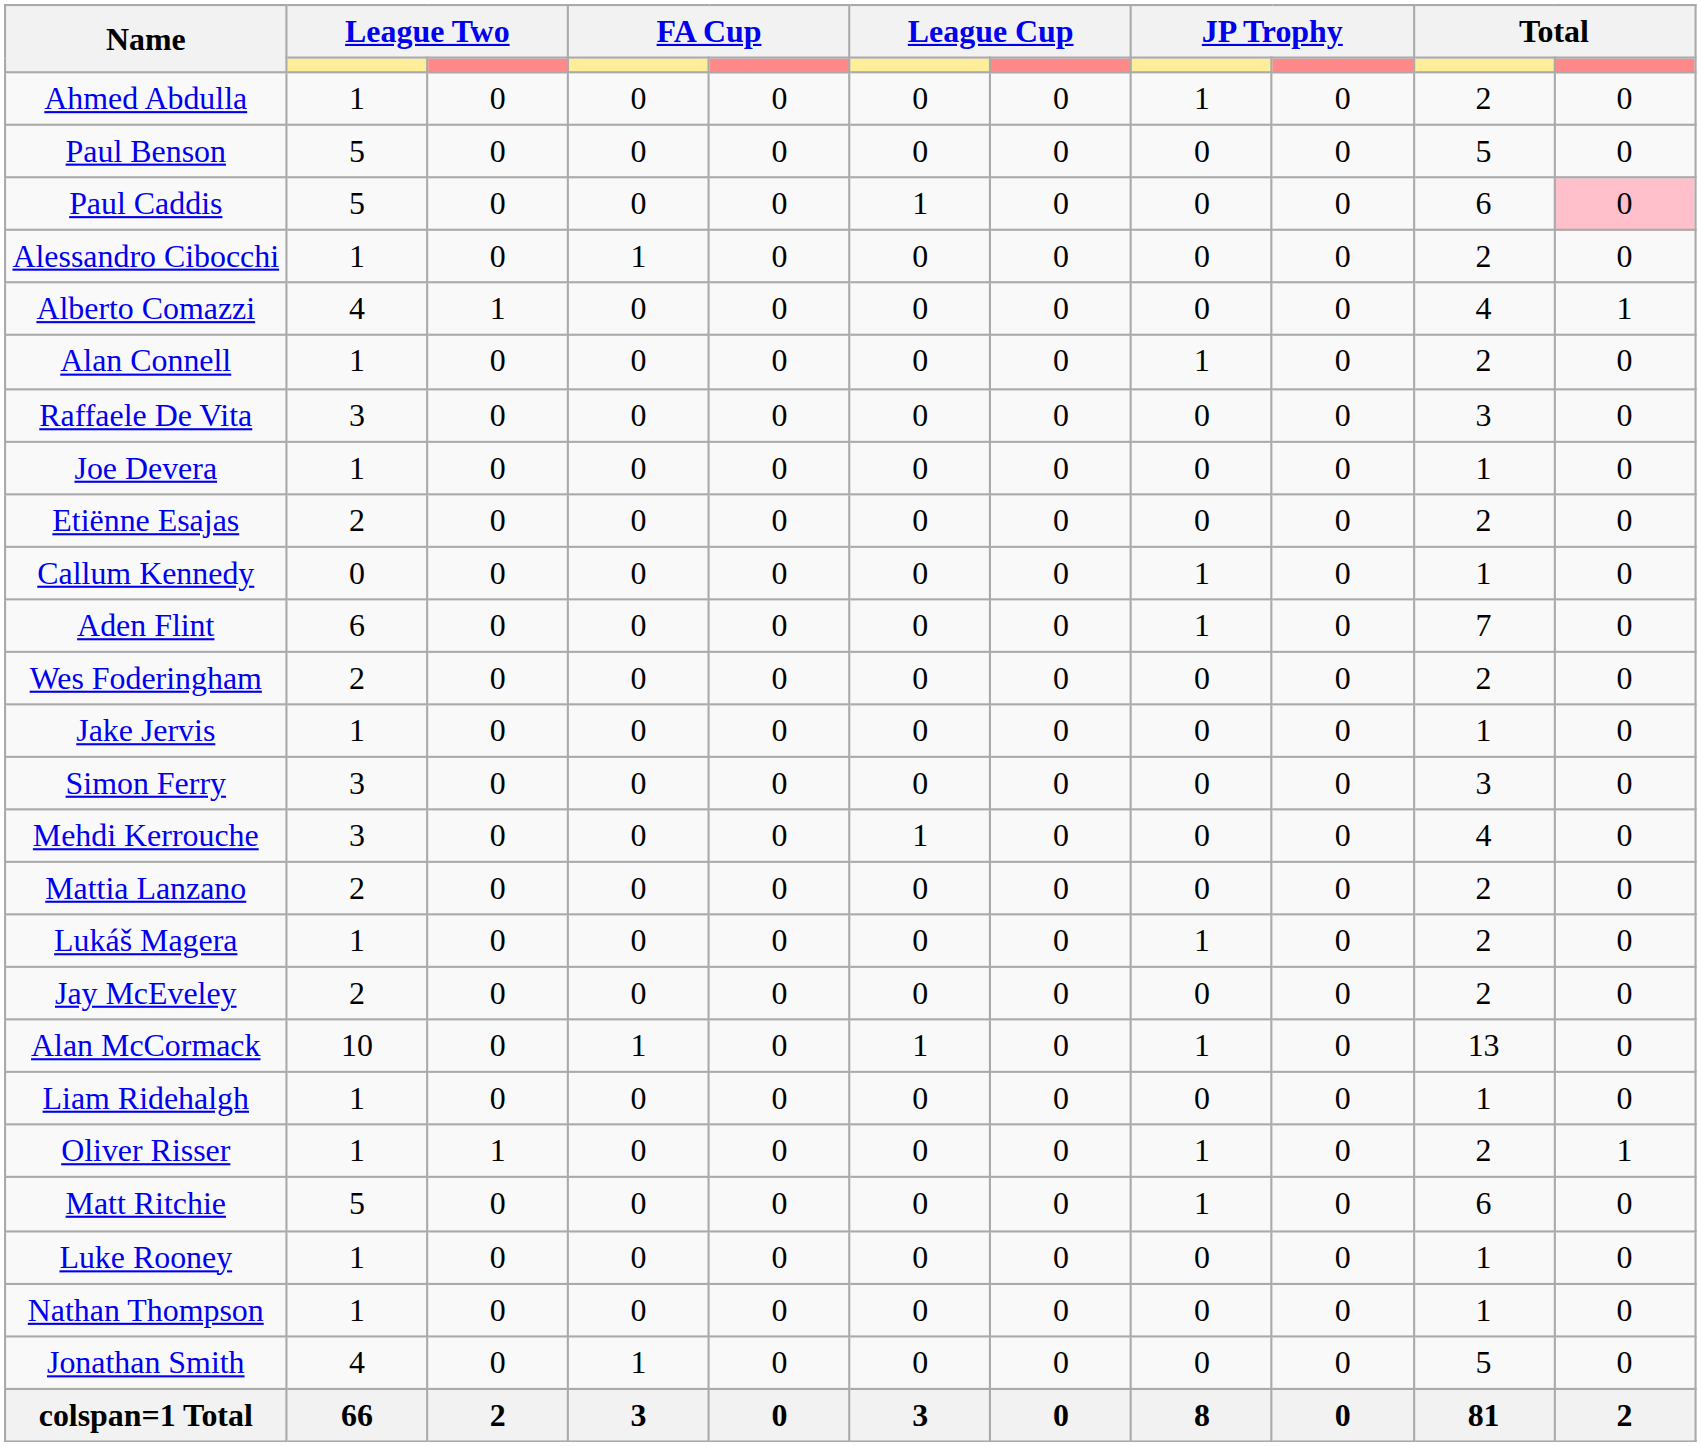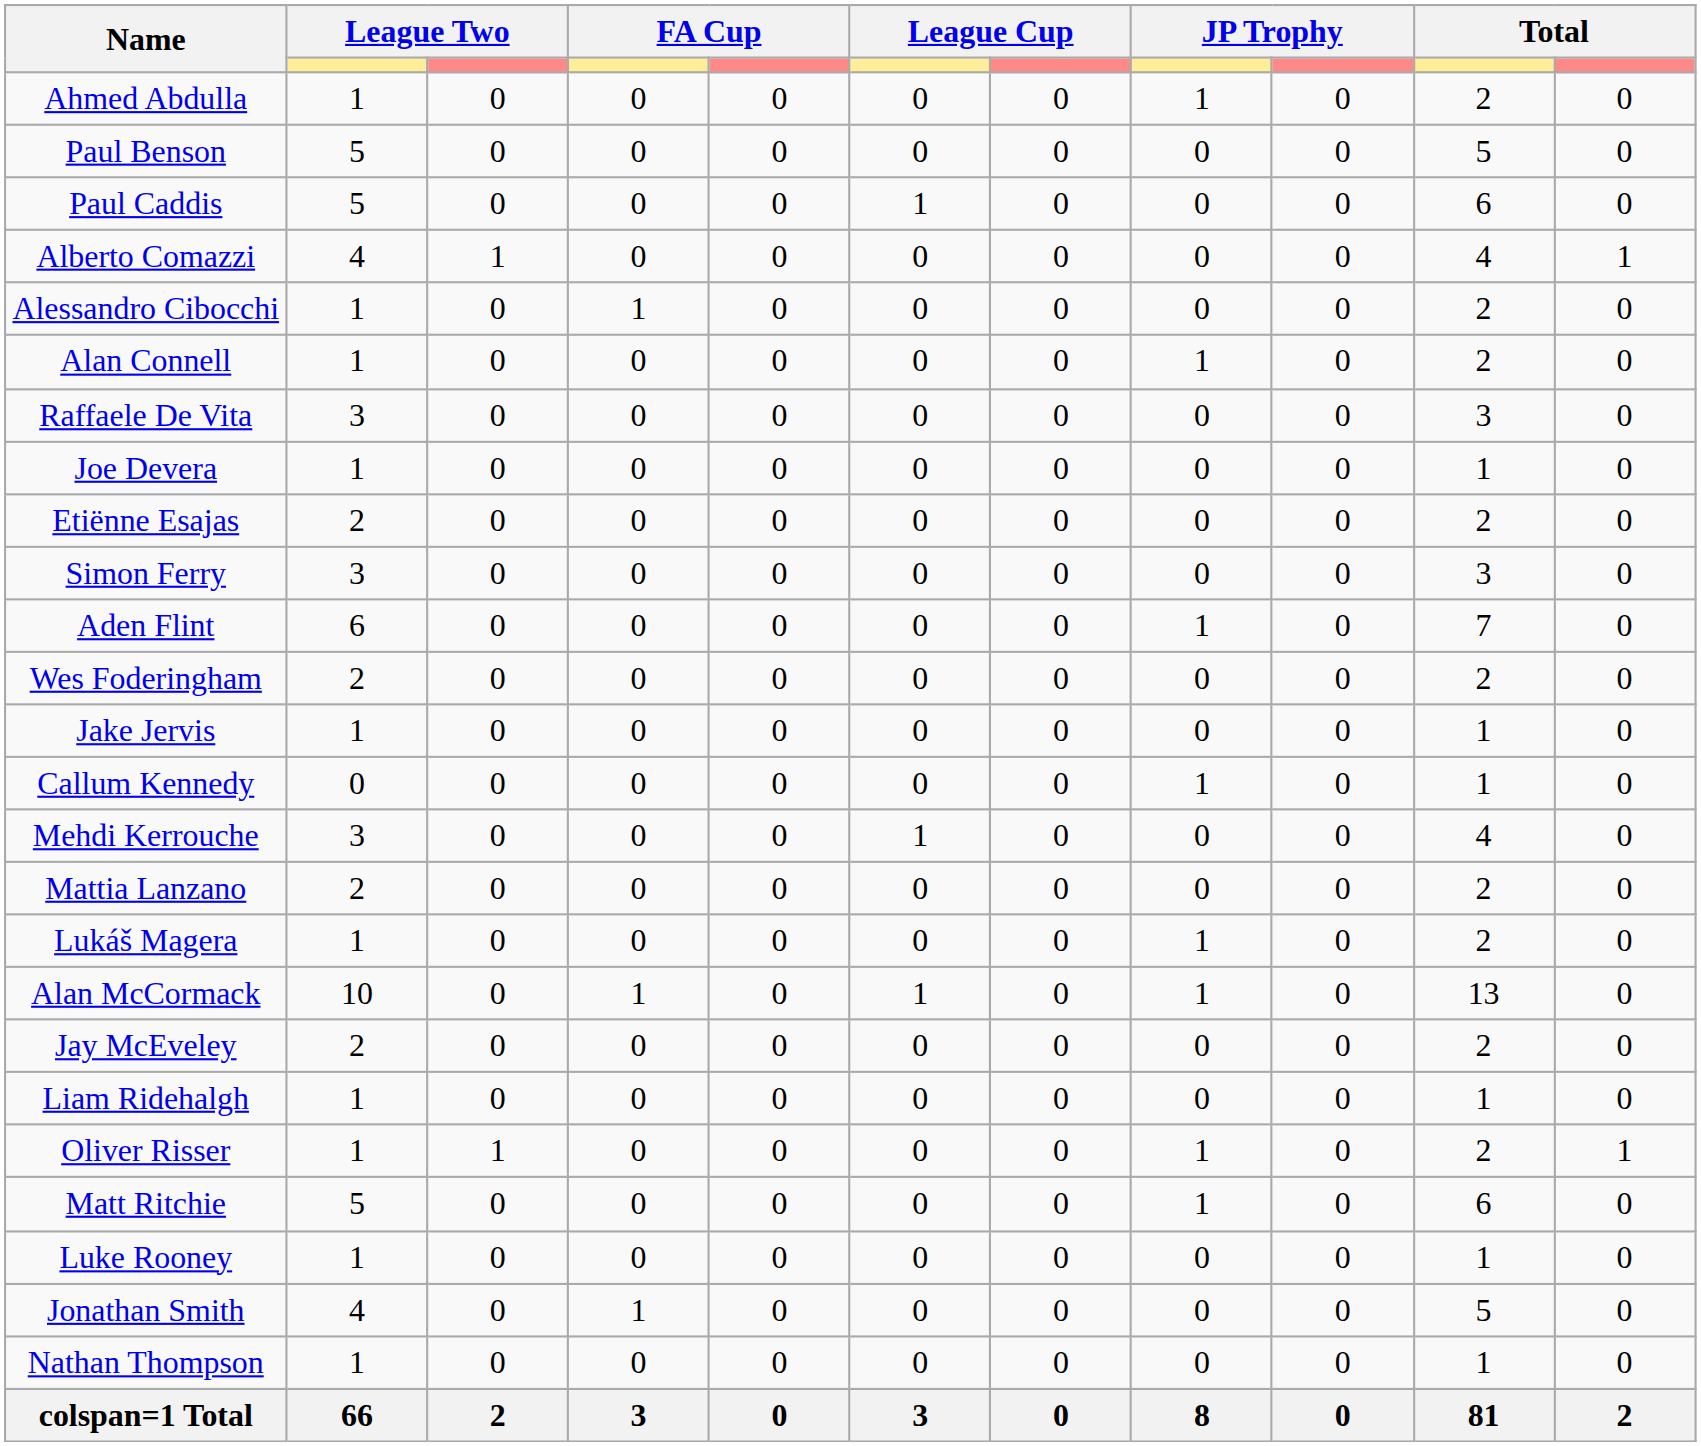(1624, 203) pink background -> (1624, 203) no background
rows swapped: (146, 256) <-> (146, 308)
rows swapped: (146, 782) <-> (146, 572)
rows swapped: (146, 1045) <-> (146, 993)
rows swapped: (146, 1361) <-> (146, 1308)
